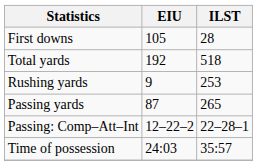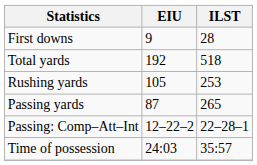(156, 38) 105 -> (149, 38) 9
(149, 82) 9 -> (156, 82) 105
